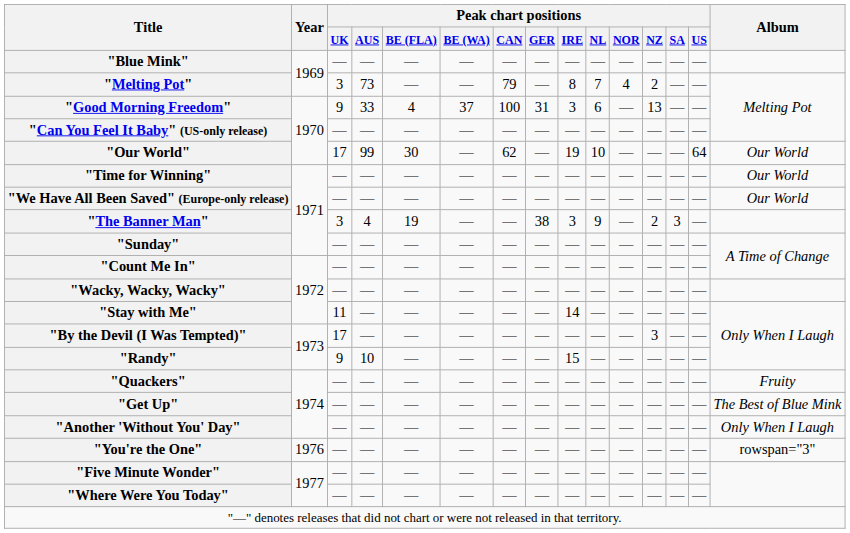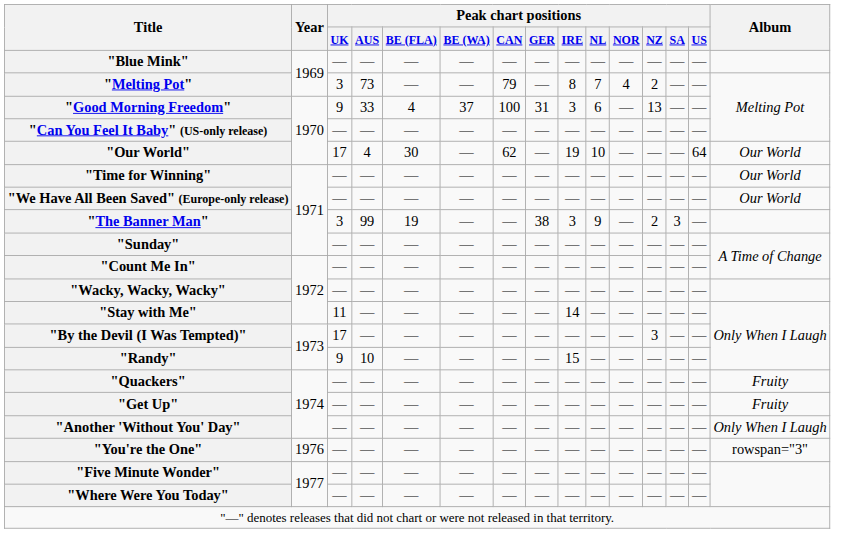(367, 152) 99 -> (367, 152) 4
(367, 221) 4 -> (367, 221) 99
(777, 404) The Best of Blue Mink -> (770, 404) Fruity
